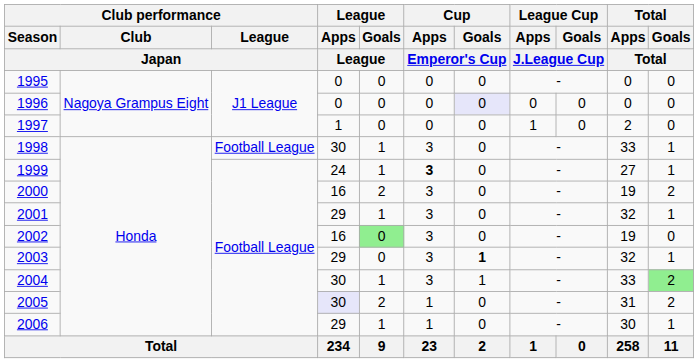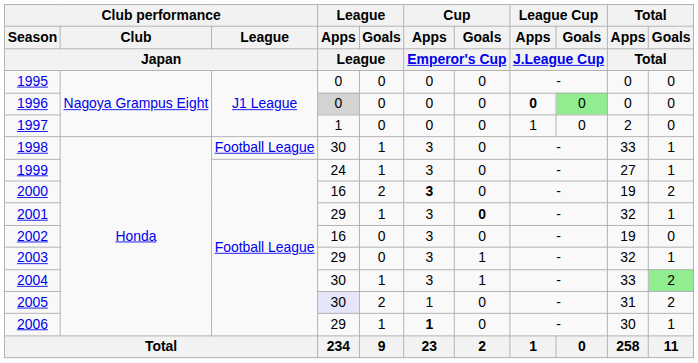(338, 103) no background -> (338, 103) lightgrey background
(482, 103) lavender background -> (482, 103) no background
(533, 103) normal -> (533, 103) bold
(582, 103) no background -> (582, 103) lightgreen background
(429, 170) bold -> (429, 170) normal
(429, 192) normal -> (429, 192) bold
(482, 214) normal -> (482, 214) bold
(382, 236) lightgreen background -> (382, 236) no background
(482, 258) bold -> (482, 258) normal
(429, 324) normal -> (429, 324) bold
